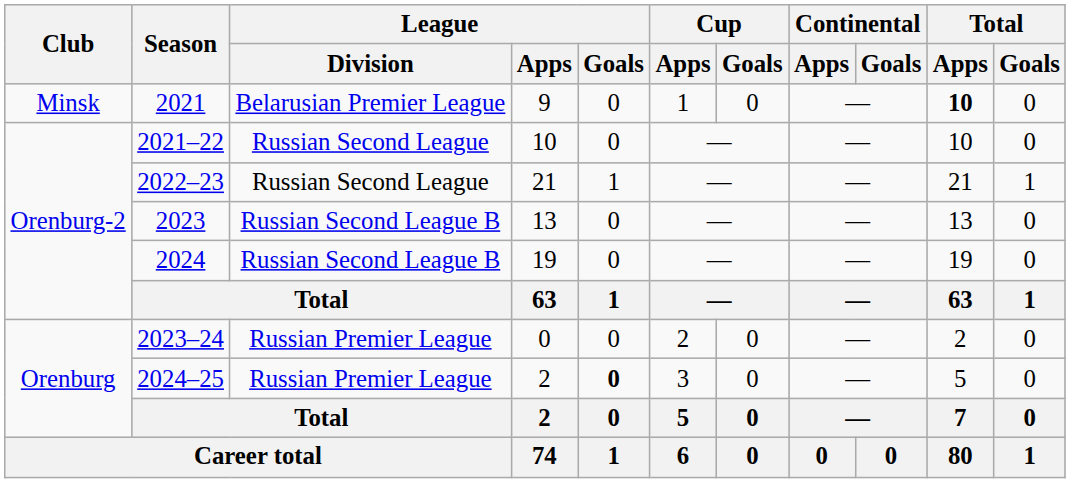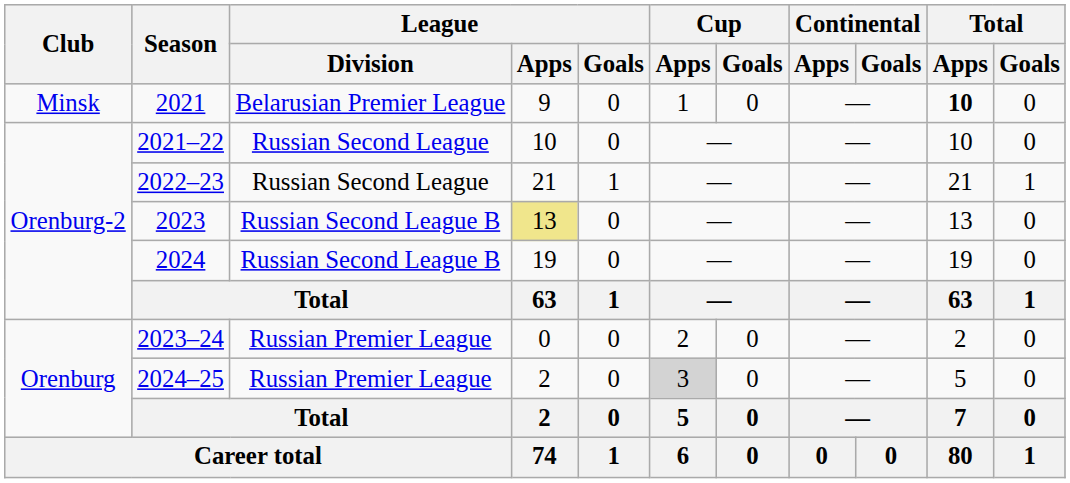(544, 220) no background -> (544, 220) khaki background
(614, 378) bold -> (614, 378) normal
(683, 378) no background -> (683, 378) lightgrey background
